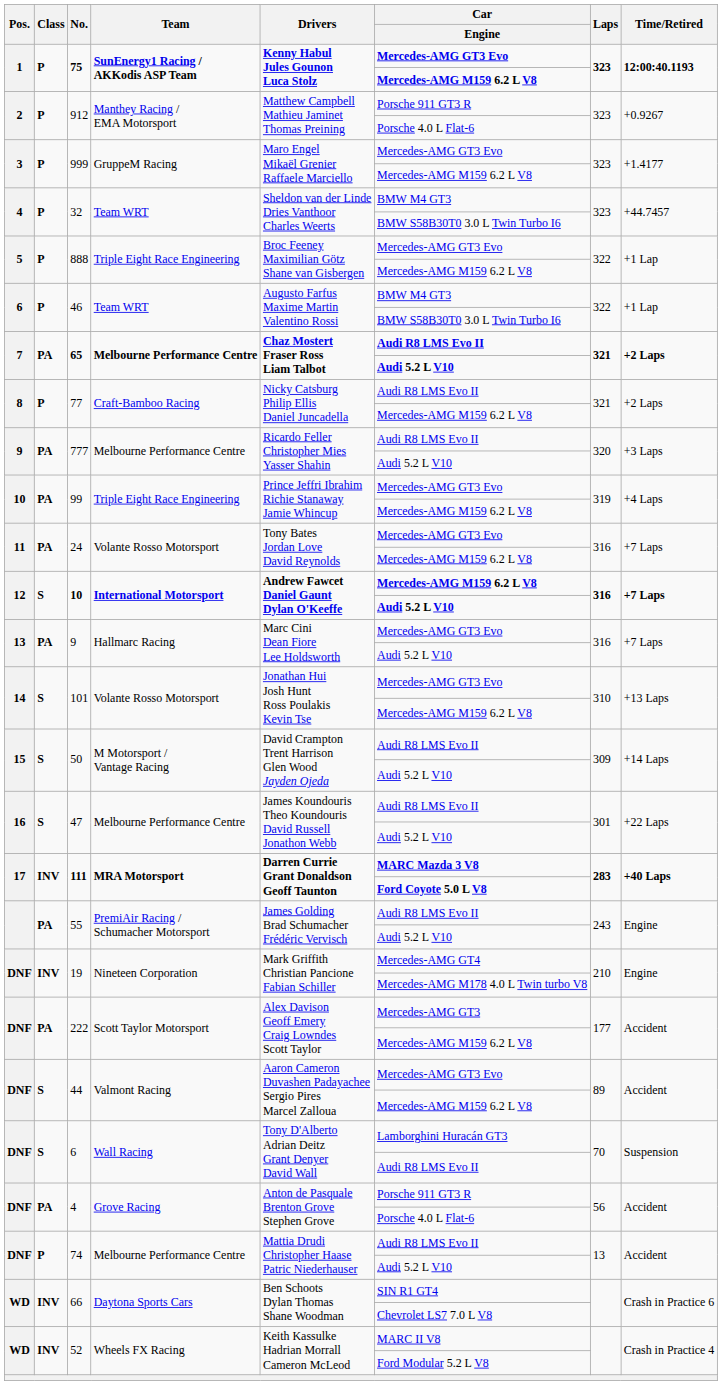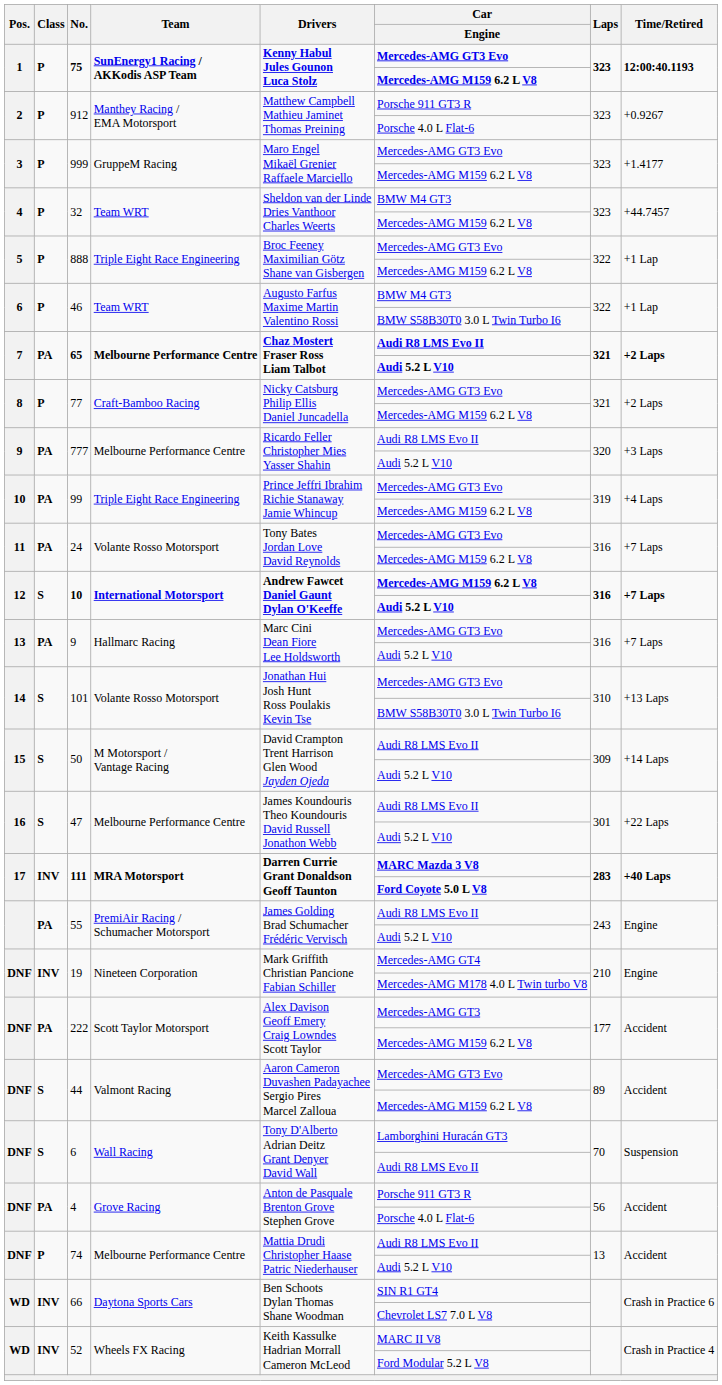(469, 224) BMW S58B30T0 3.0 L Twin Turbo I6 -> (454, 224) Mercedes-AMG M159 6.2 L V8
(428, 391) Audi R8 LMS Evo II -> (440, 391) Mercedes-AMG GT3 Evo
(454, 713) Mercedes-AMG M159 6.2 L V8 -> (469, 713) BMW S58B30T0 3.0 L Twin Turbo I6
